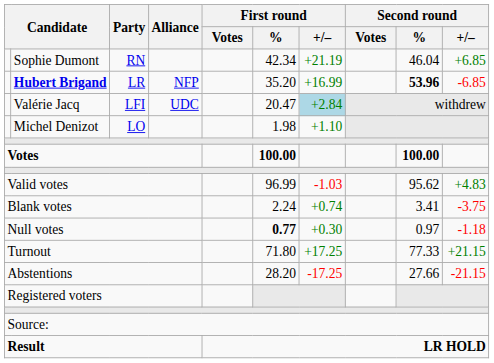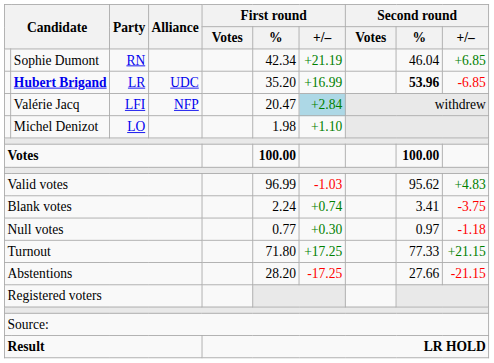(186, 82) NFP -> (185, 82) UDC
(185, 105) UDC -> (186, 105) NFP
(284, 229) bold -> (284, 229) normal
